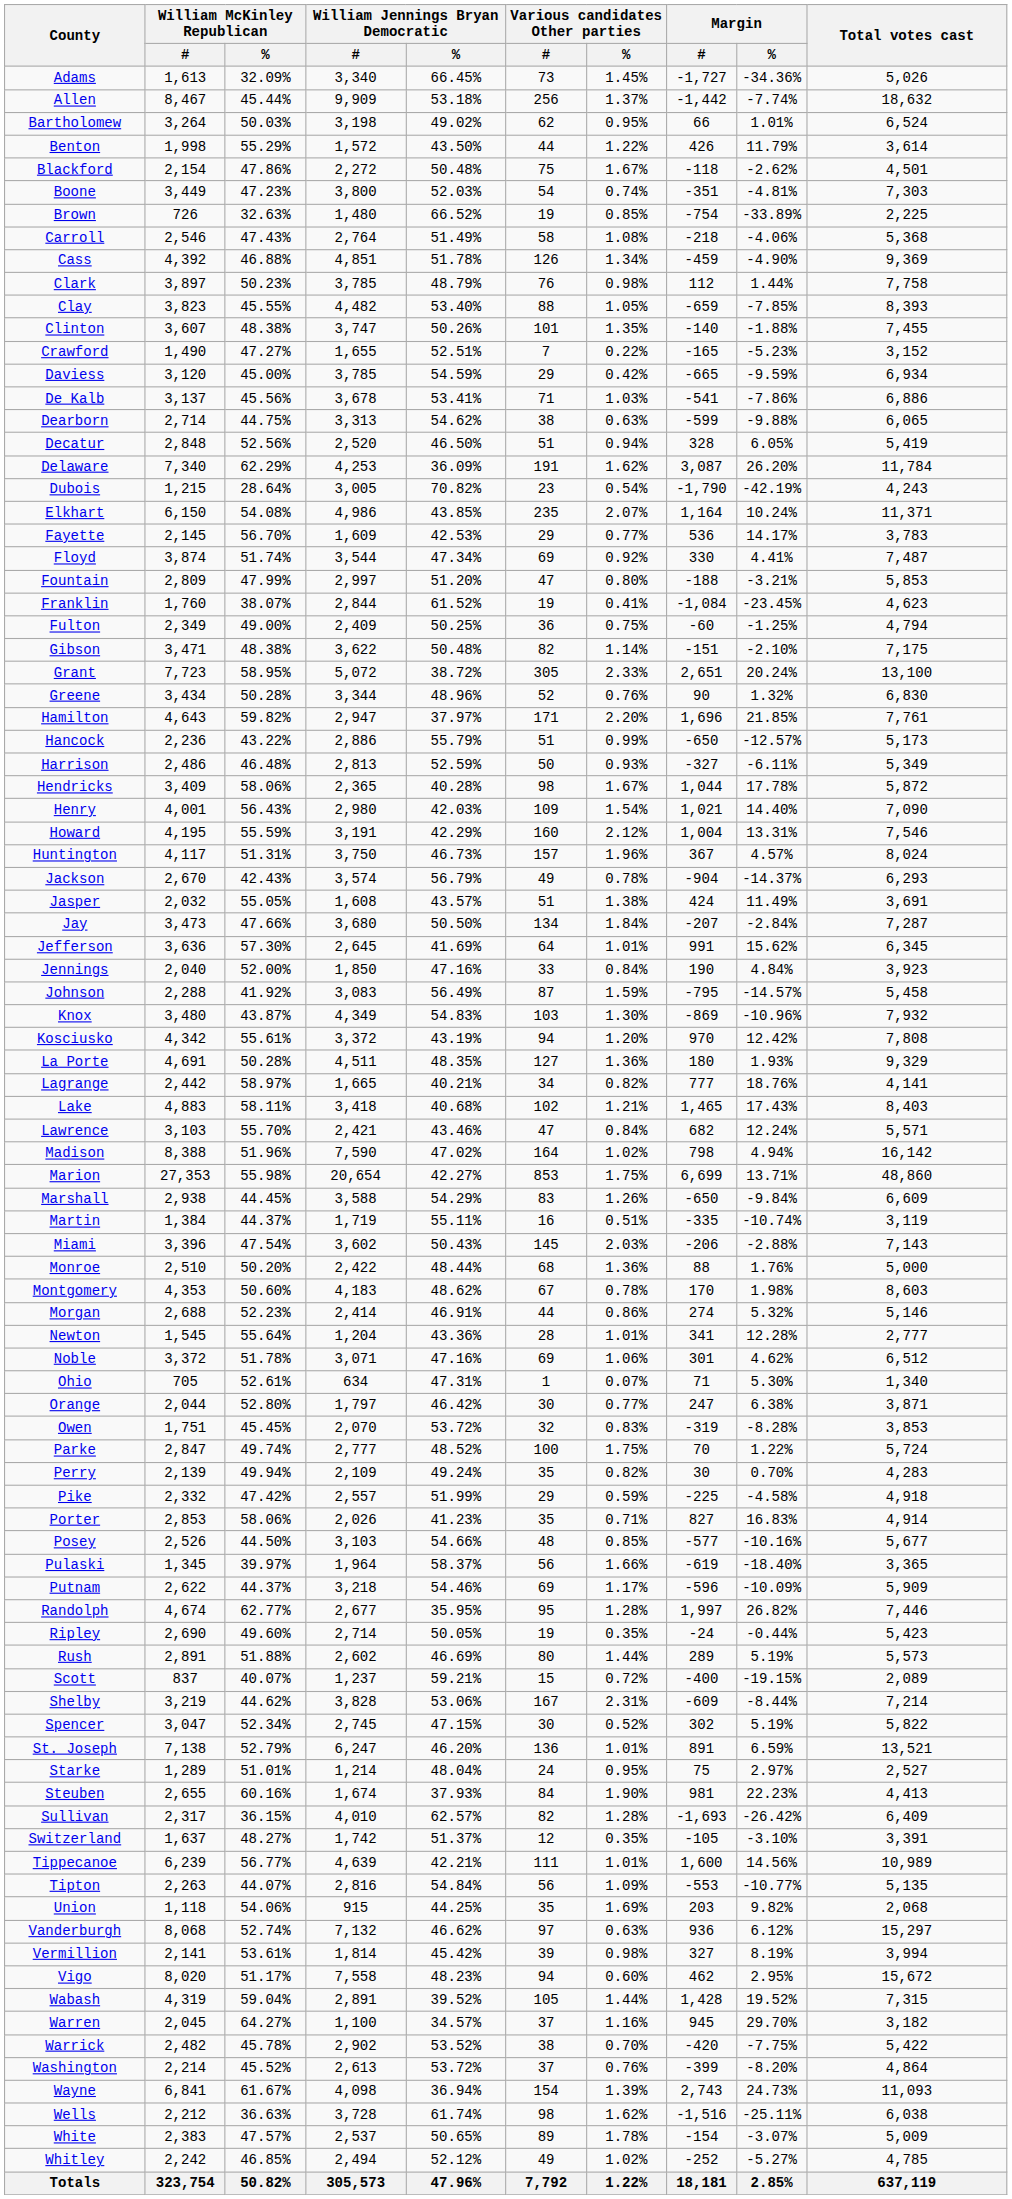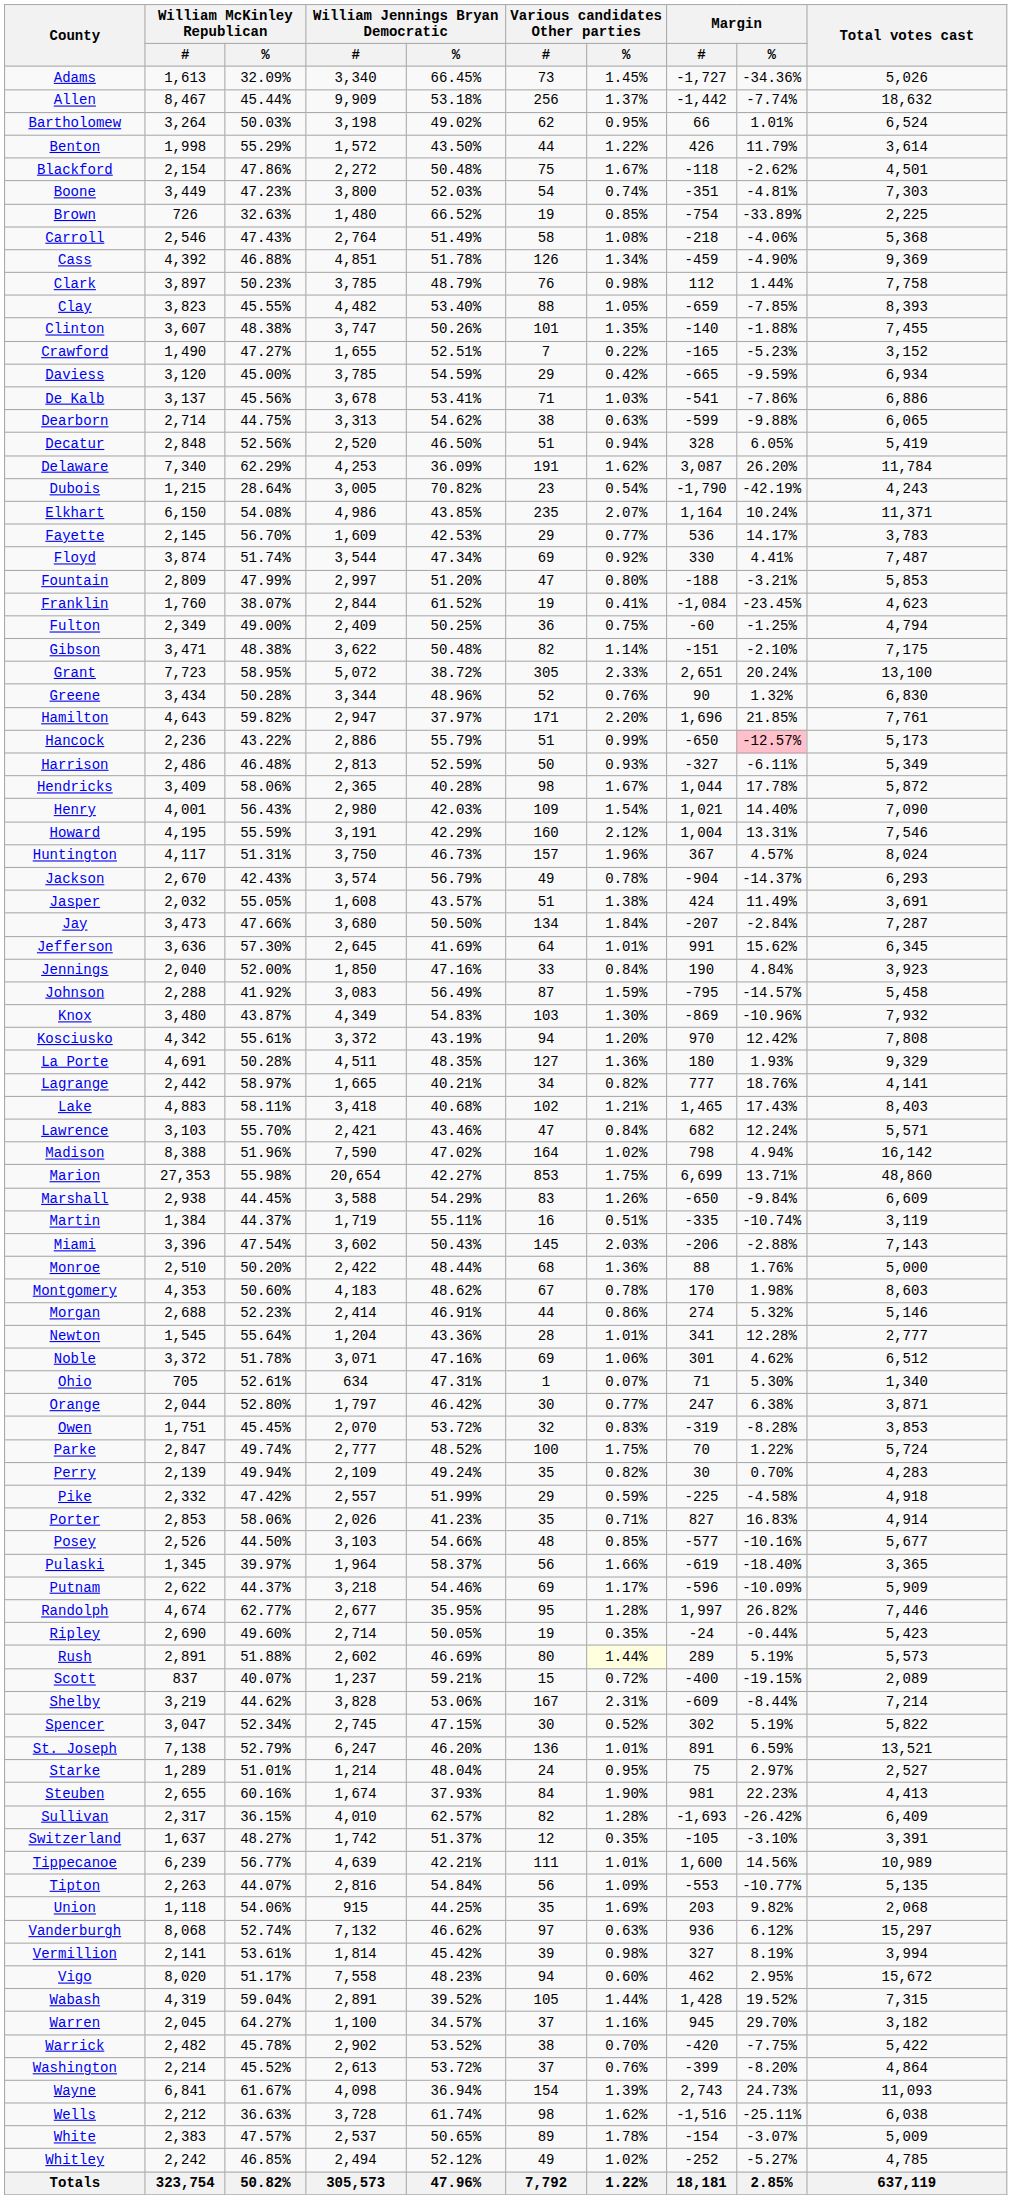(772, 742) no background -> (772, 742) pink background
(626, 1657) no background -> (626, 1657) lightyellow background
